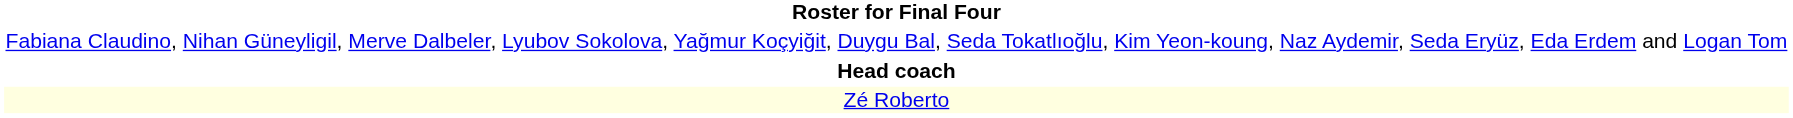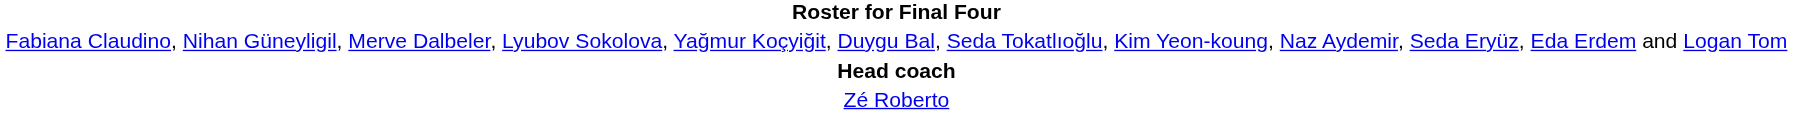(896, 99) lightyellow background -> (896, 99) no background
